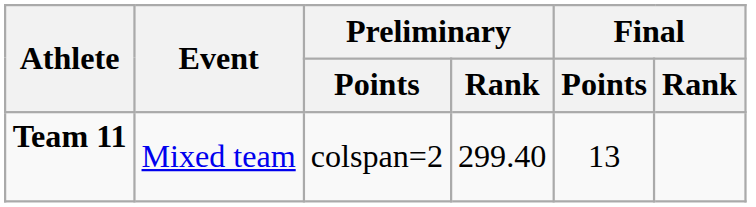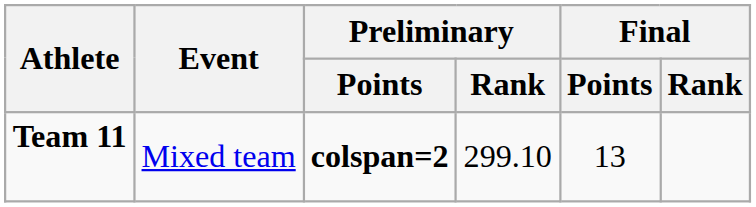(377, 156) normal -> (380, 156) bold
(502, 156) 299.40 -> (508, 156) 299.10
